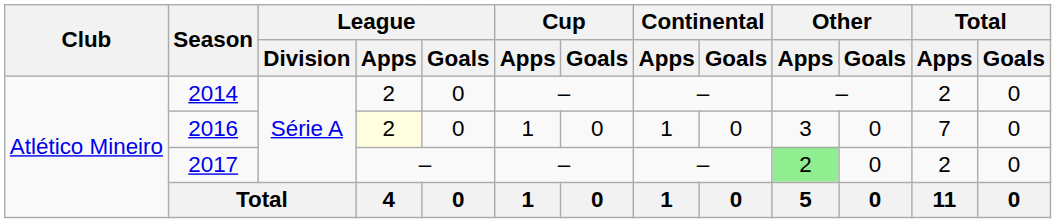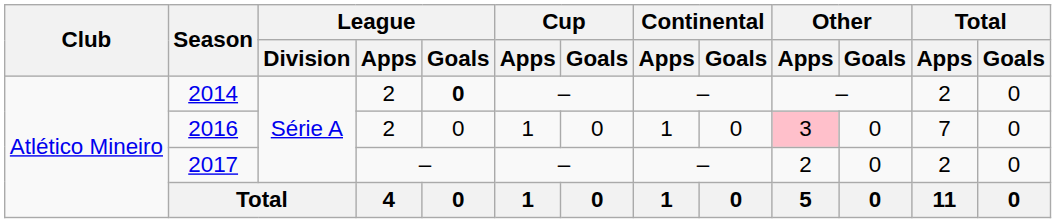(458, 93) normal -> (458, 93) bold
(389, 128) lightyellow background -> (389, 128) no background
(806, 128) no background -> (806, 128) pink background
(806, 164) lightgreen background -> (806, 164) no background
